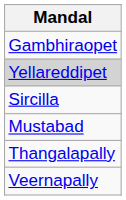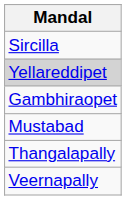(63, 45) Gambhiraopet -> (34, 45) Sircilla
(34, 99) Sircilla -> (63, 99) Gambhiraopet
